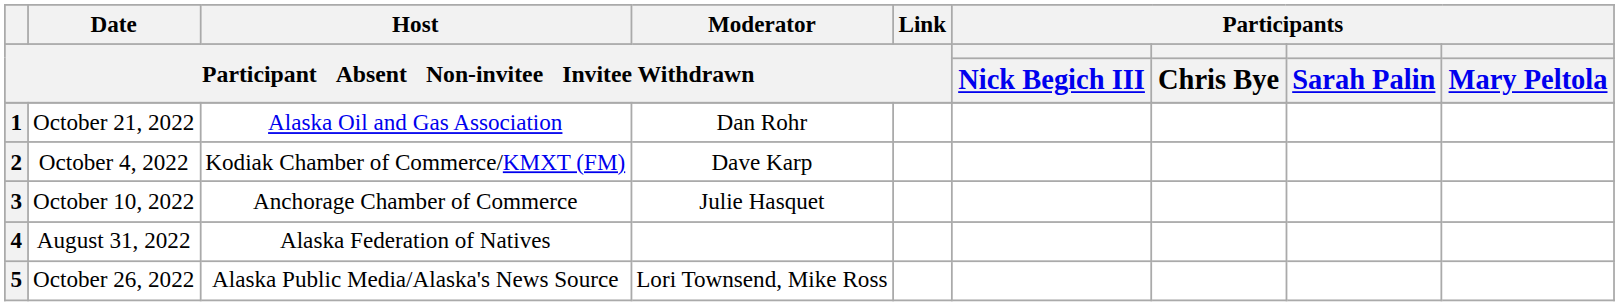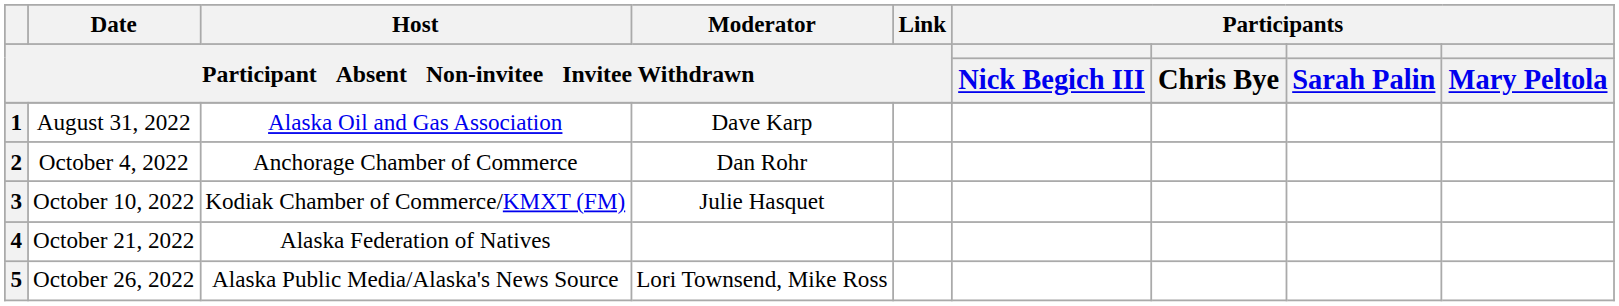(114, 122) October 21, 2022 -> (114, 122) August 31, 2022
(762, 122) Dan Rohr -> (762, 122) Dave Karp
(415, 161) Kodiak Chamber of Commerce/KMXT (FM) -> (415, 161) Anchorage Chamber of Commerce
(762, 161) Dave Karp -> (762, 161) Dan Rohr
(415, 201) Anchorage Chamber of Commerce -> (415, 201) Kodiak Chamber of Commerce/KMXT (FM)
(114, 240) August 31, 2022 -> (114, 240) October 21, 2022
